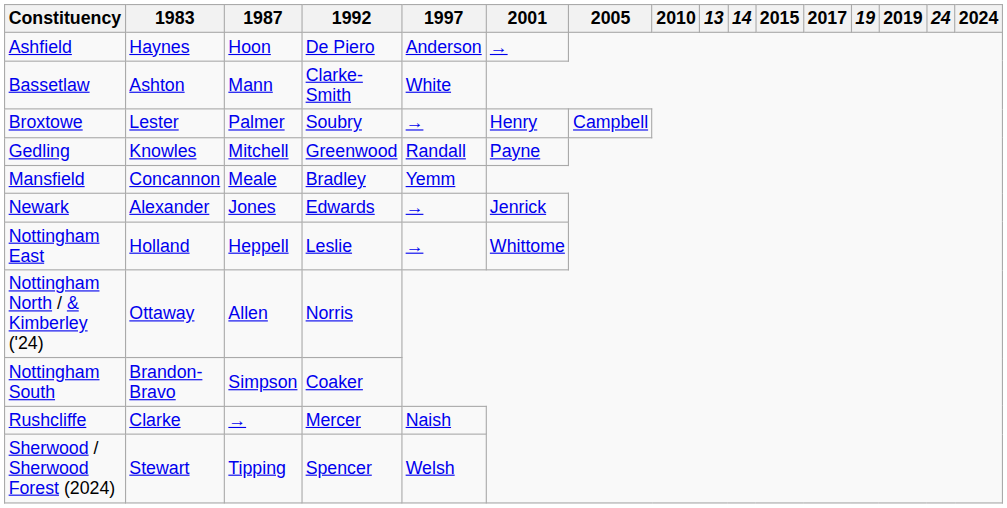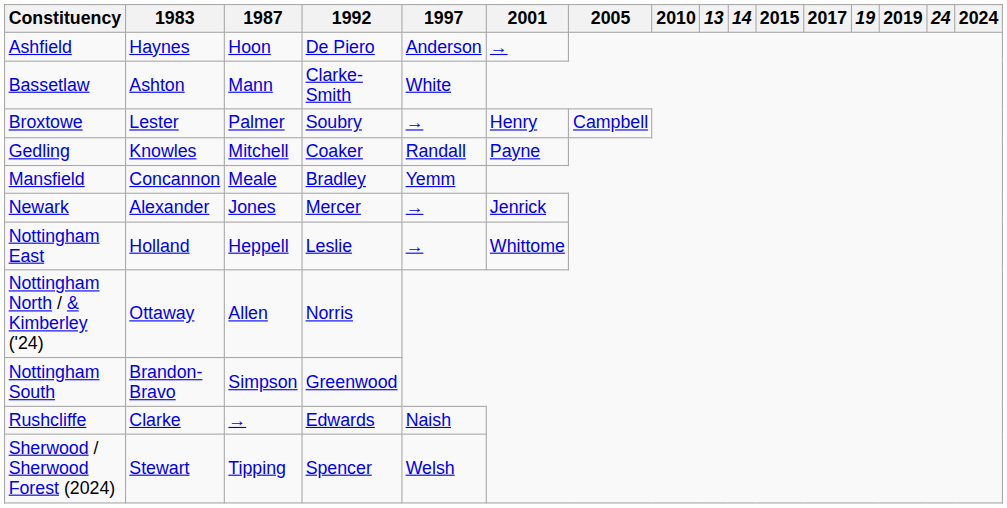(352, 151) Greenwood -> (334, 151) Coaker
(340, 207) Edwards -> (333, 207) Mercer
(334, 381) Coaker -> (352, 381) Greenwood
(333, 420) Mercer -> (340, 420) Edwards
